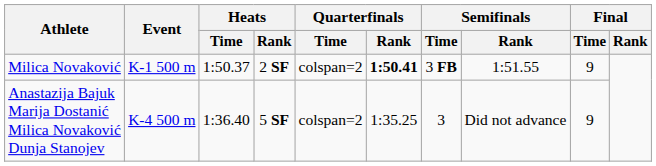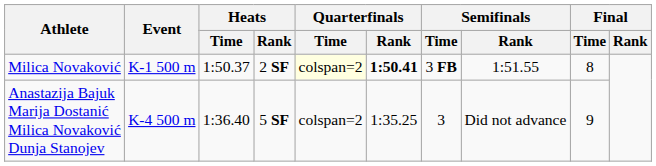(331, 67) no background -> (331, 67) lightyellow background
(590, 67) 9 -> (590, 67) 8
